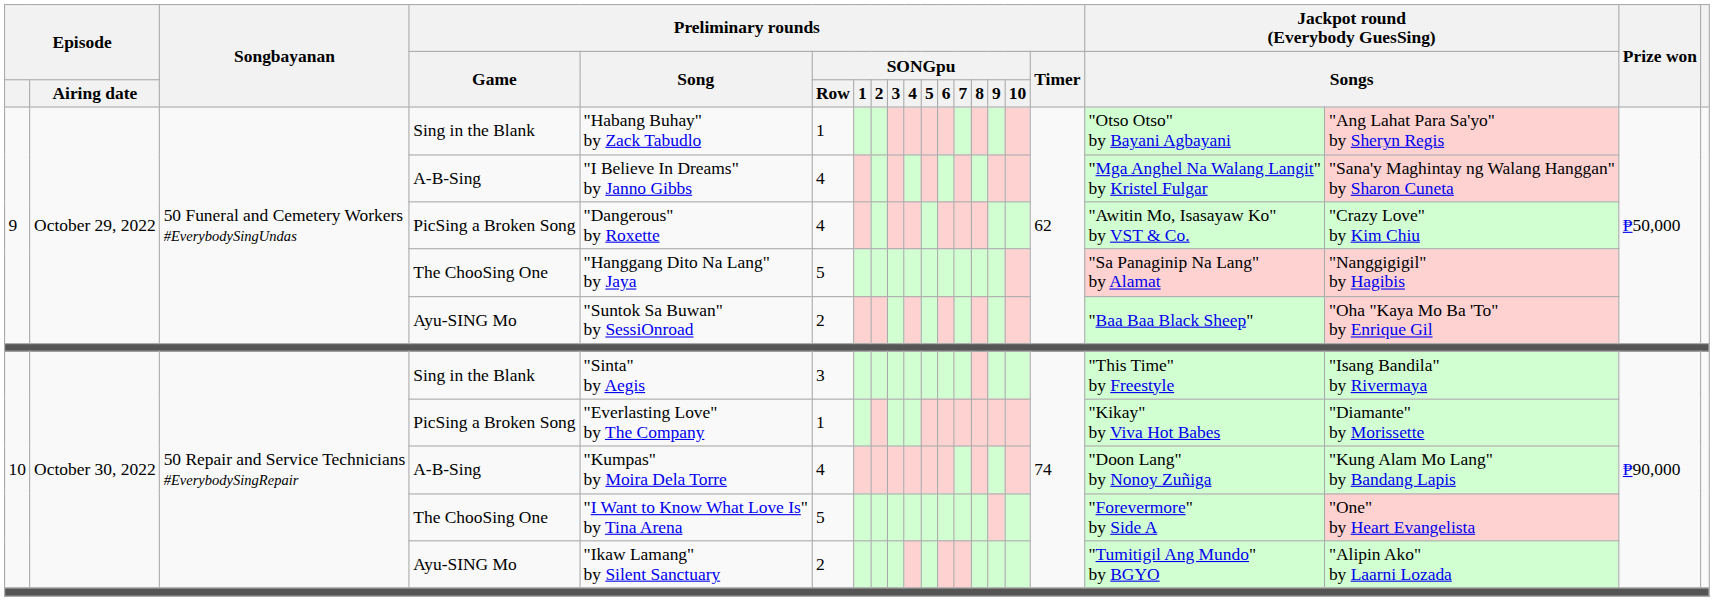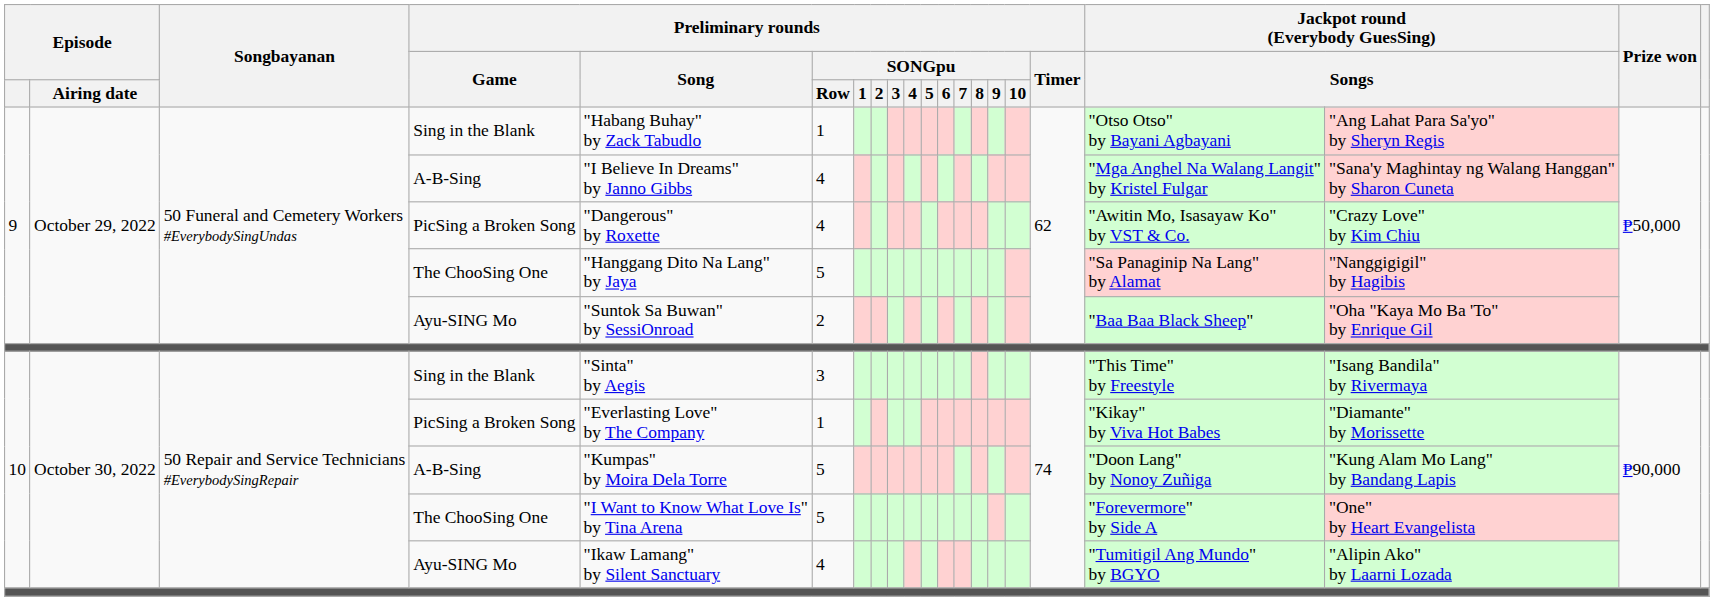(820, 469) 4 -> (820, 469) 5
(820, 564) 2 -> (820, 564) 4
